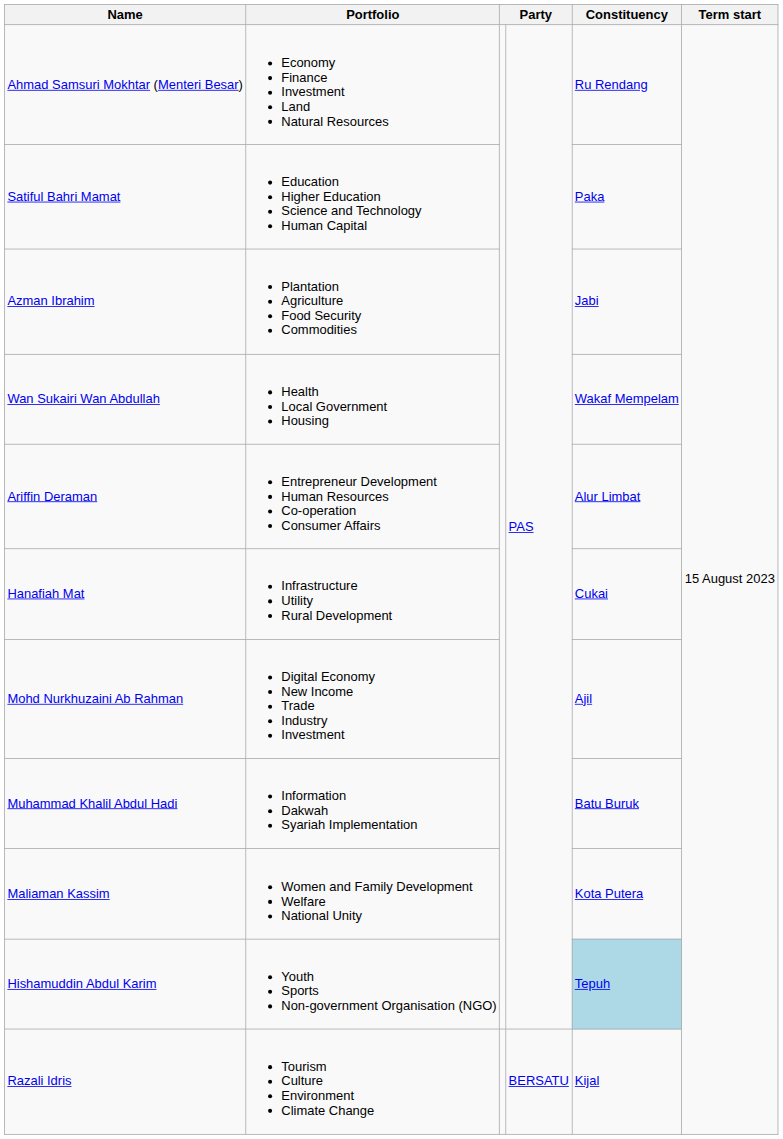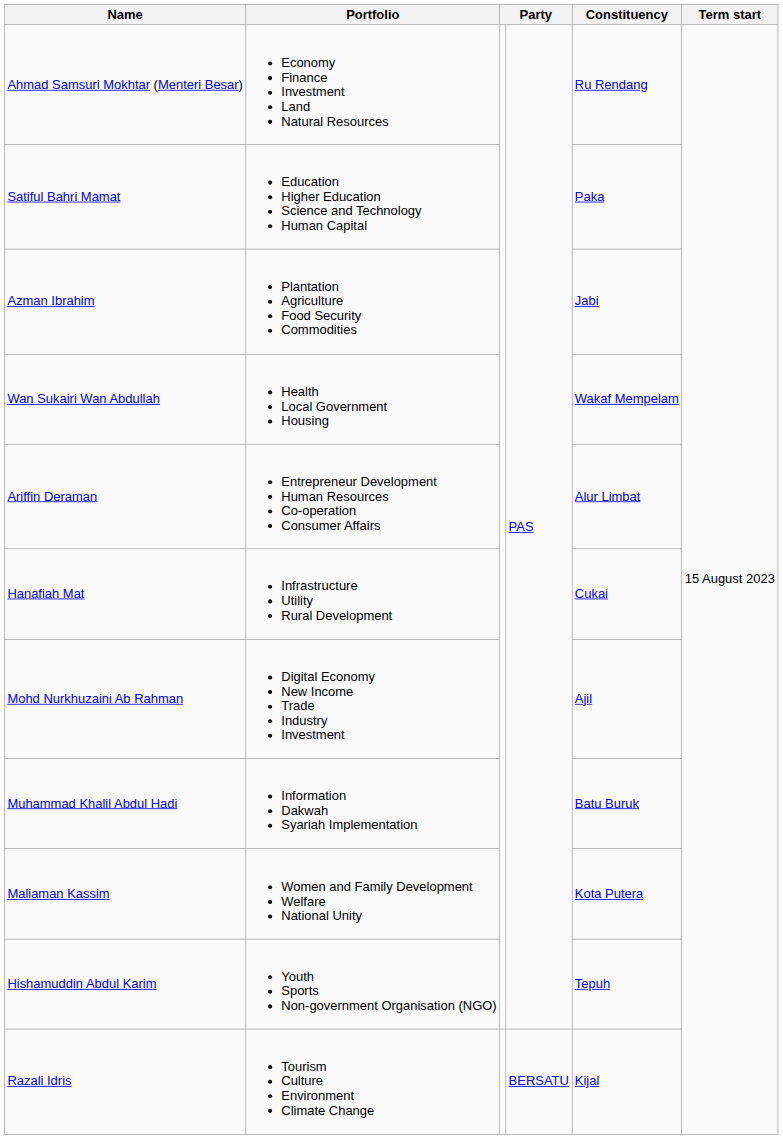(592, 984) lightblue background -> (592, 984) no background
